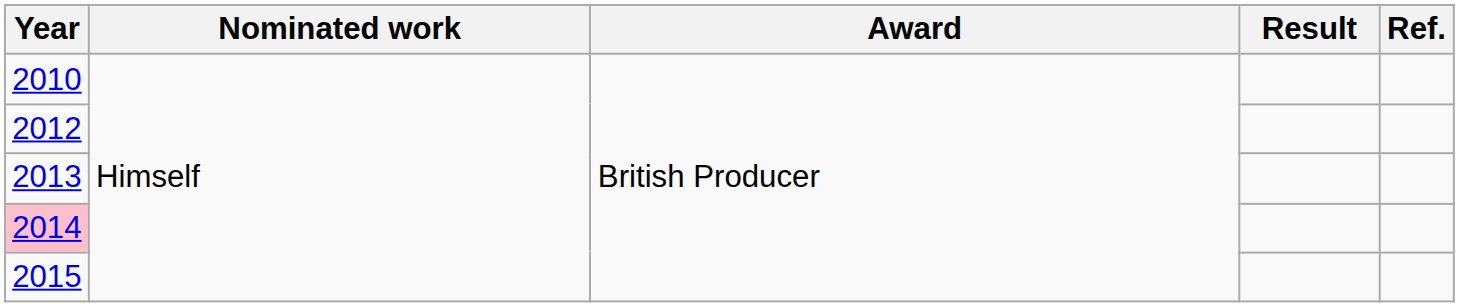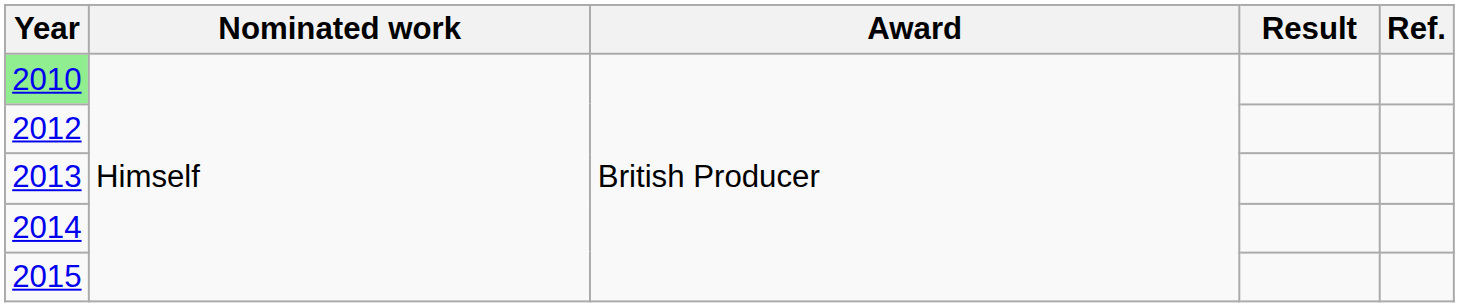(47, 78) no background -> (47, 78) lightgreen background
(47, 227) pink background -> (47, 227) no background
